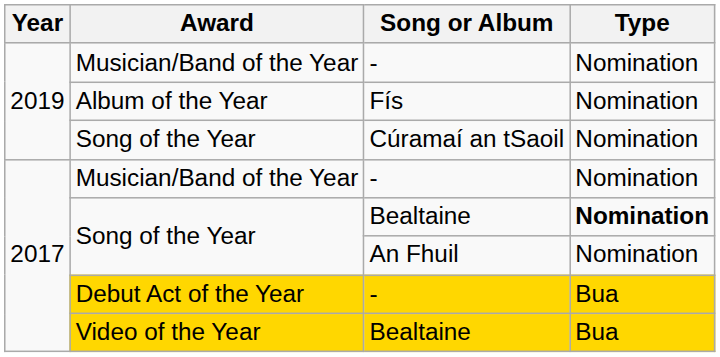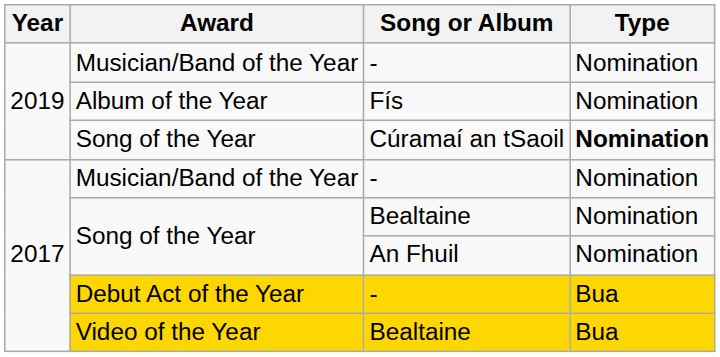(637, 139) normal -> (642, 139) bold
(642, 216) bold -> (637, 216) normal
